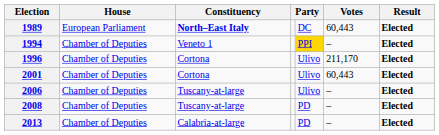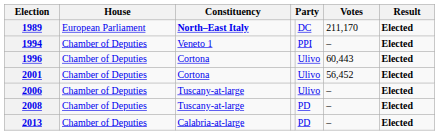(340, 28) 60,443 -> (342, 28) 211,170
(305, 43) gold background -> (305, 43) no background
(342, 59) 211,170 -> (340, 59) 60,443
(340, 75) 60,443 -> (340, 75) 56,452
